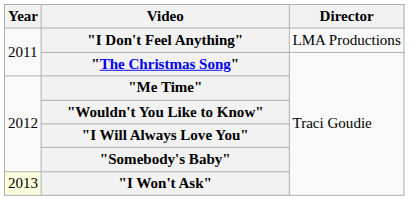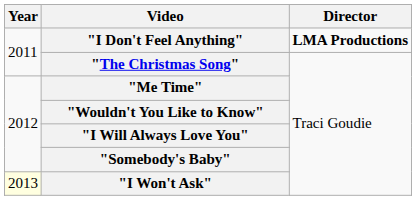(347, 40) normal -> (350, 40) bold
